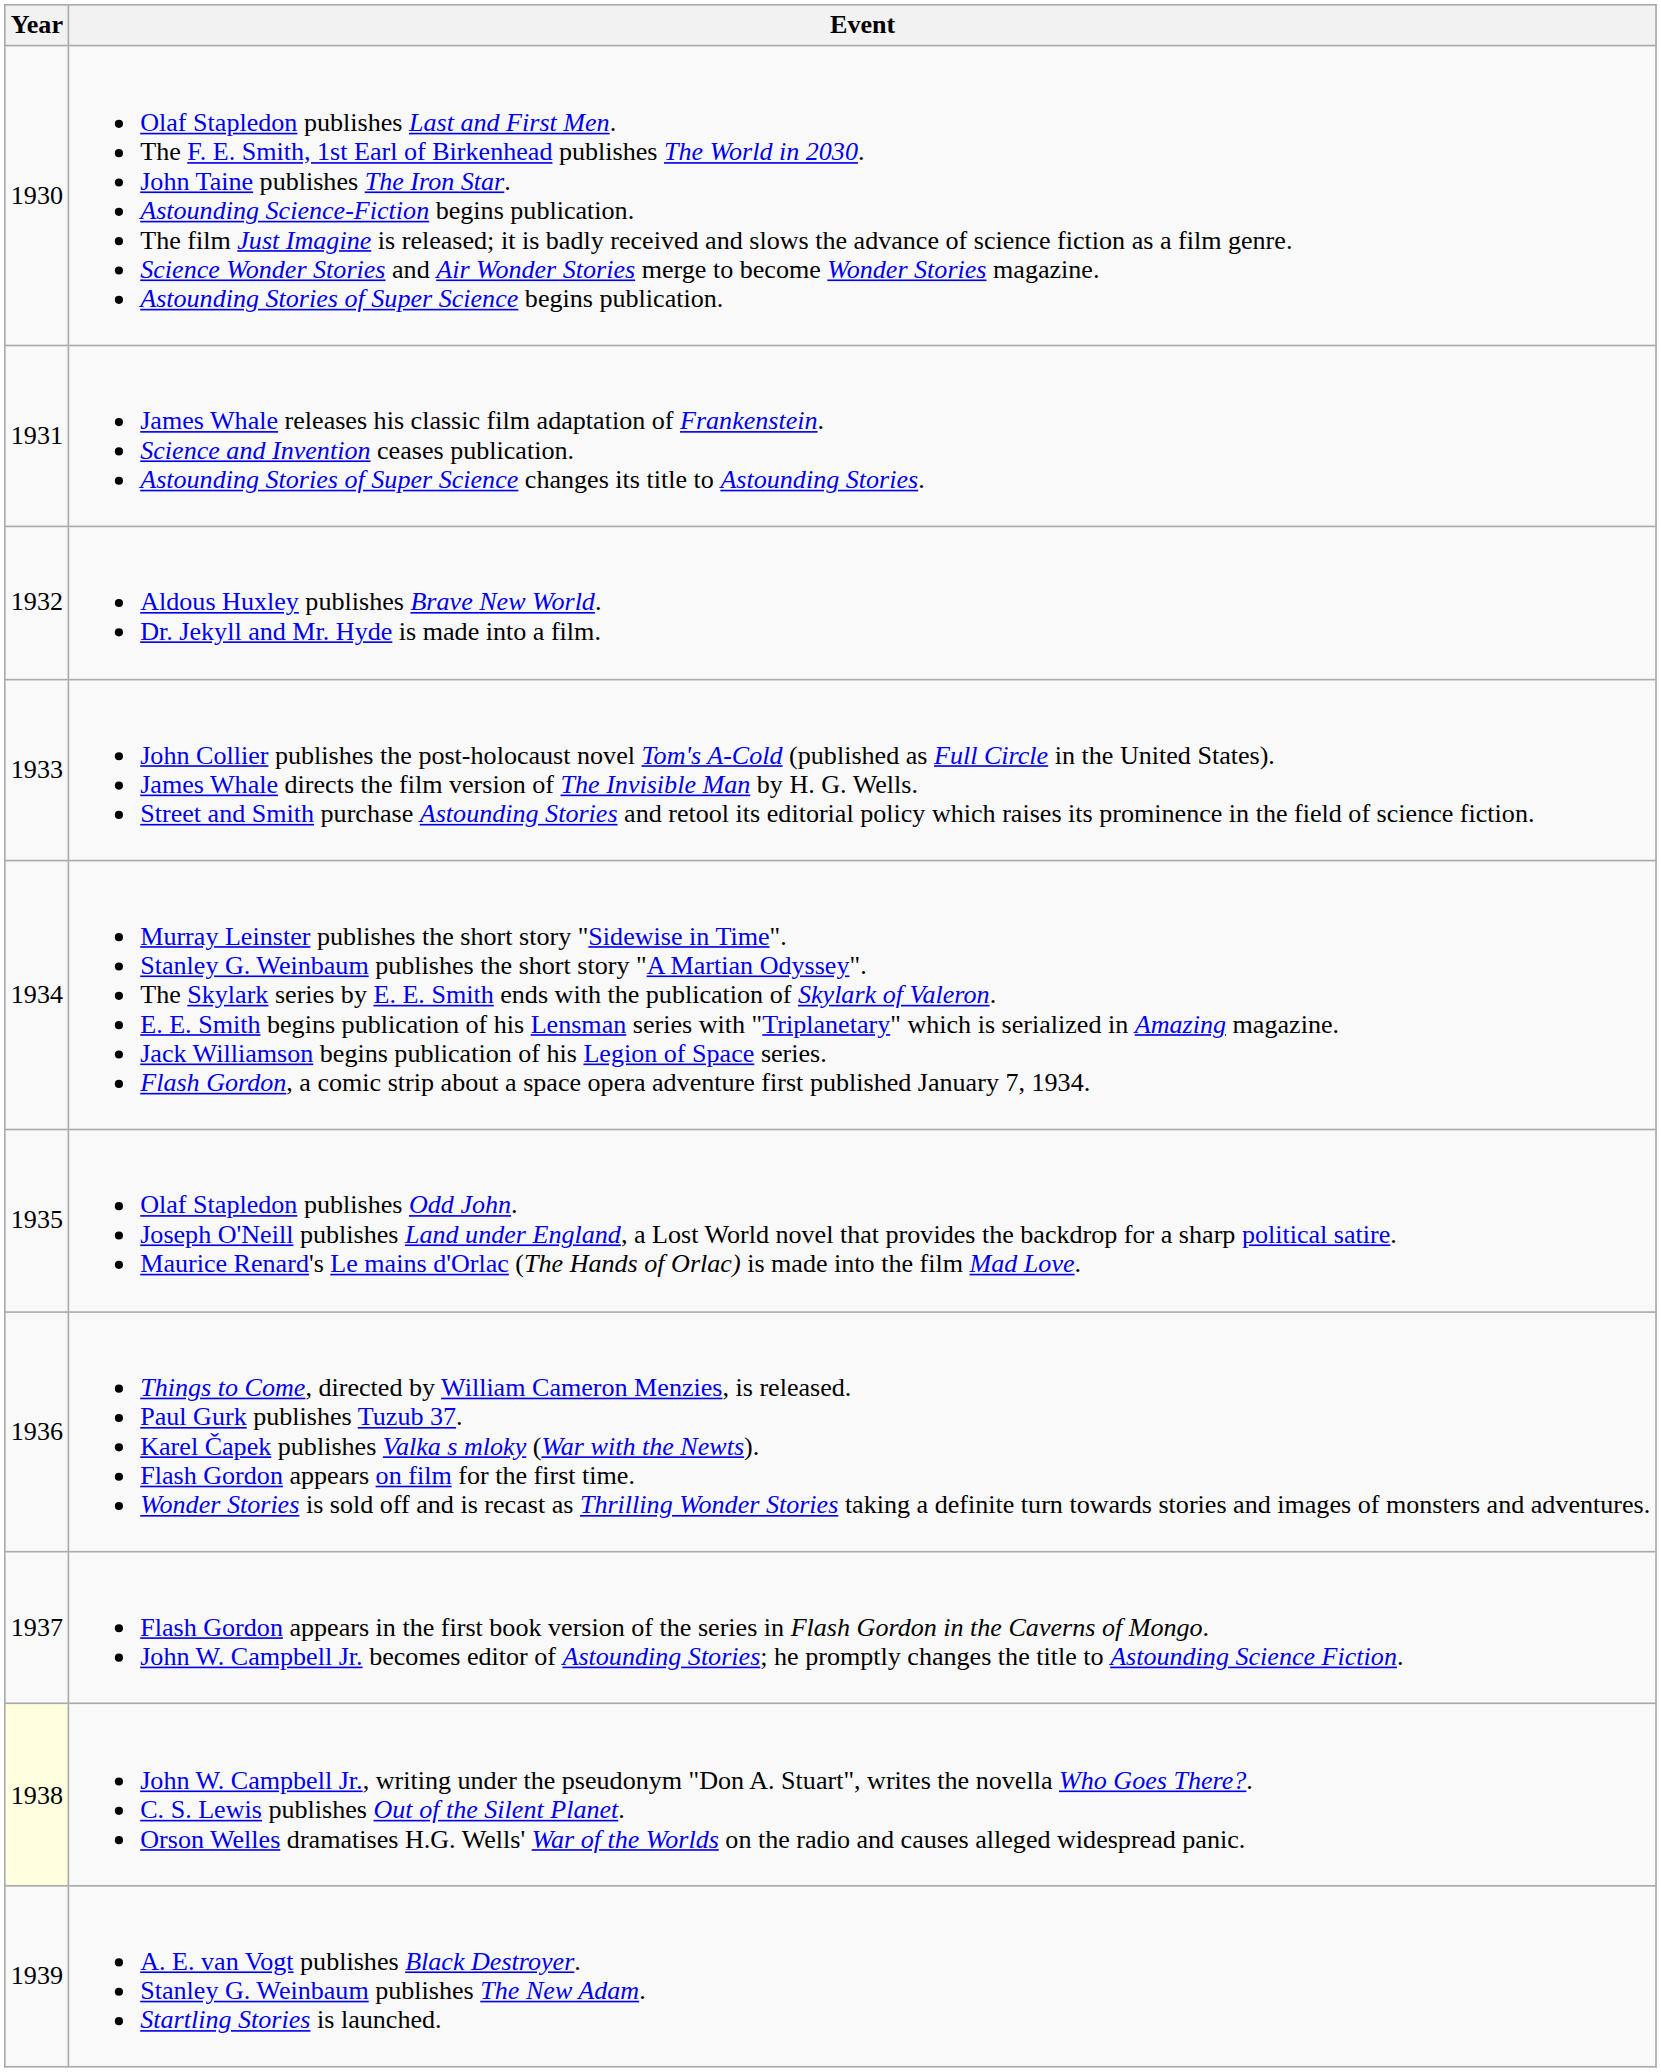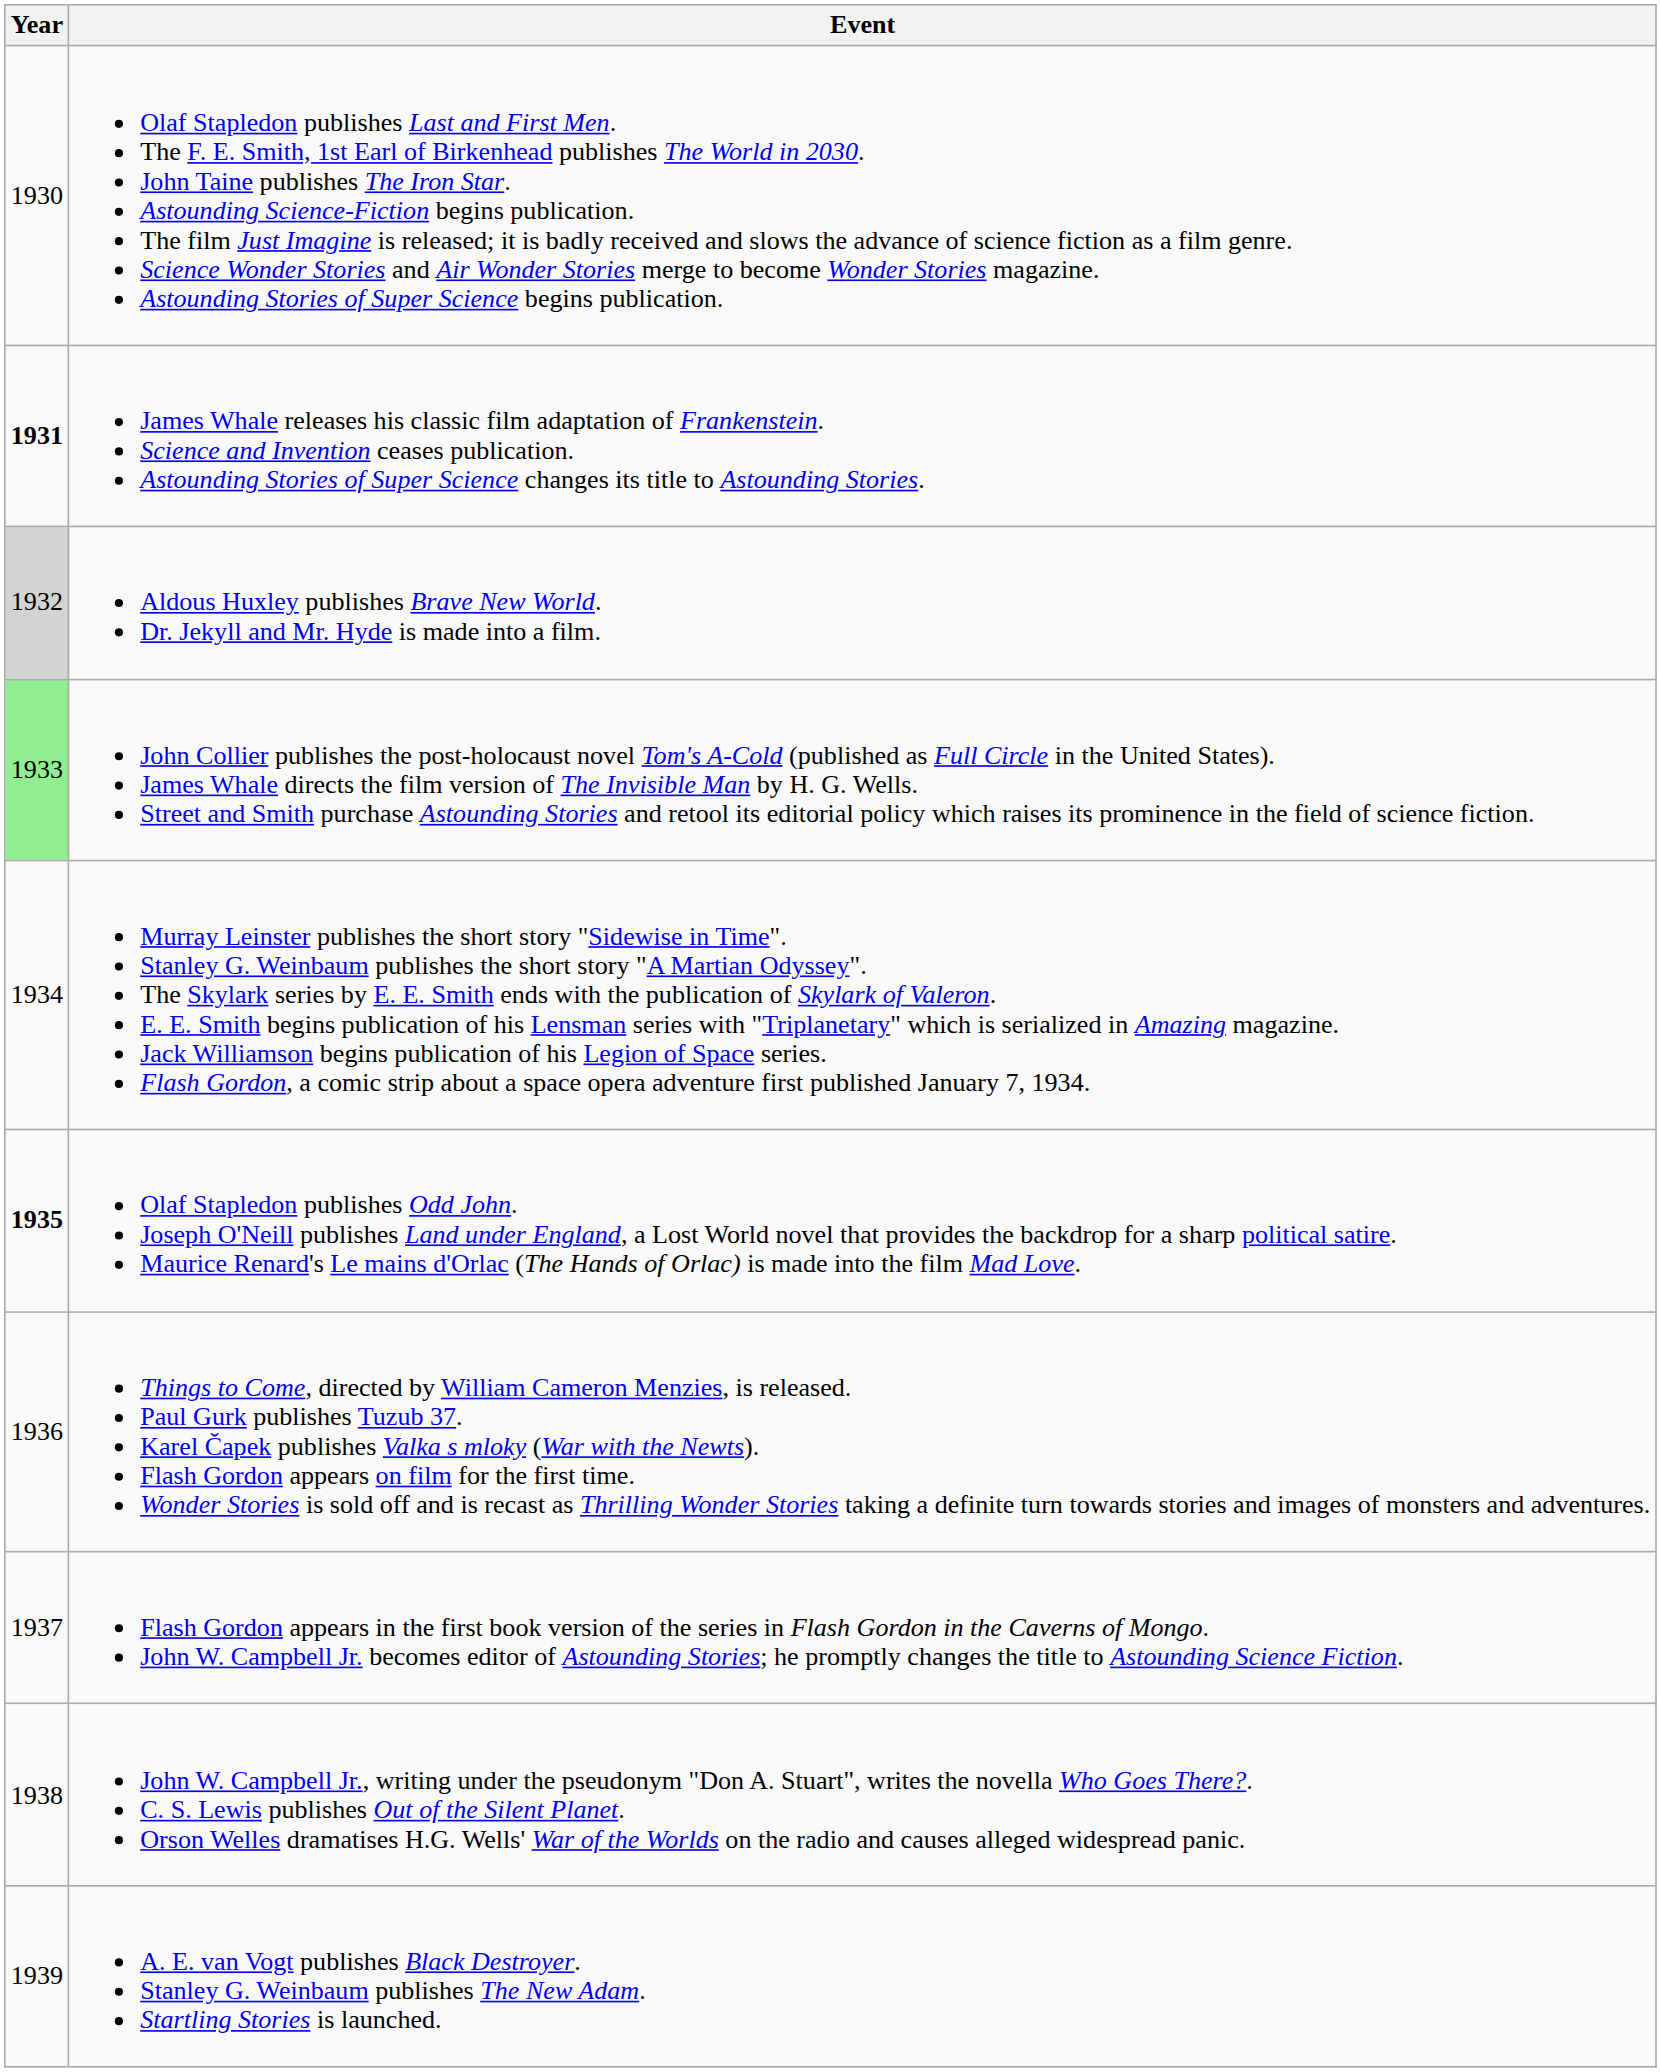(37, 435) normal -> (37, 435) bold
(37, 602) no background -> (37, 602) lightgrey background
(37, 769) no background -> (37, 769) lightgreen background
(37, 1220) normal -> (37, 1220) bold
(37, 1794) lightyellow background -> (37, 1794) no background
